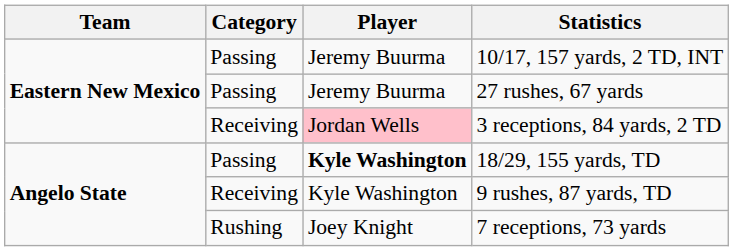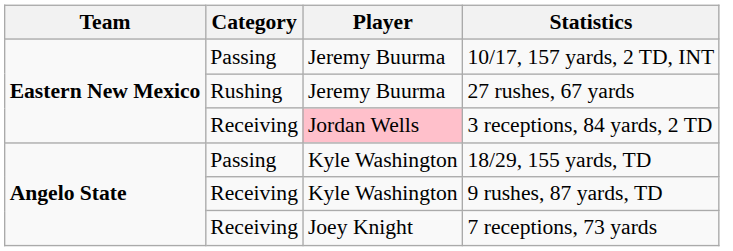(243, 90) Passing -> (246, 90) Rushing
(387, 159) bold -> (383, 159) normal
(246, 227) Rushing -> (254, 227) Receiving
